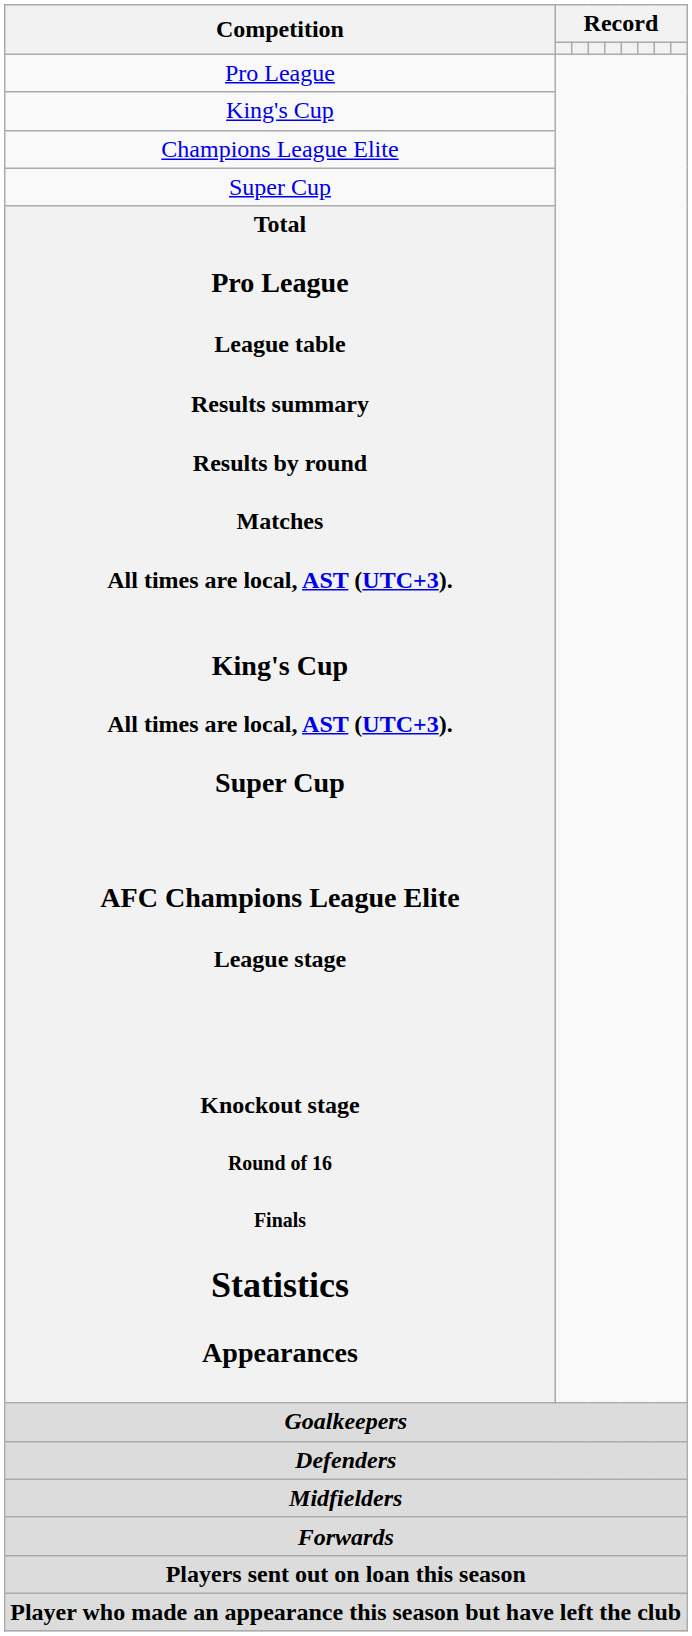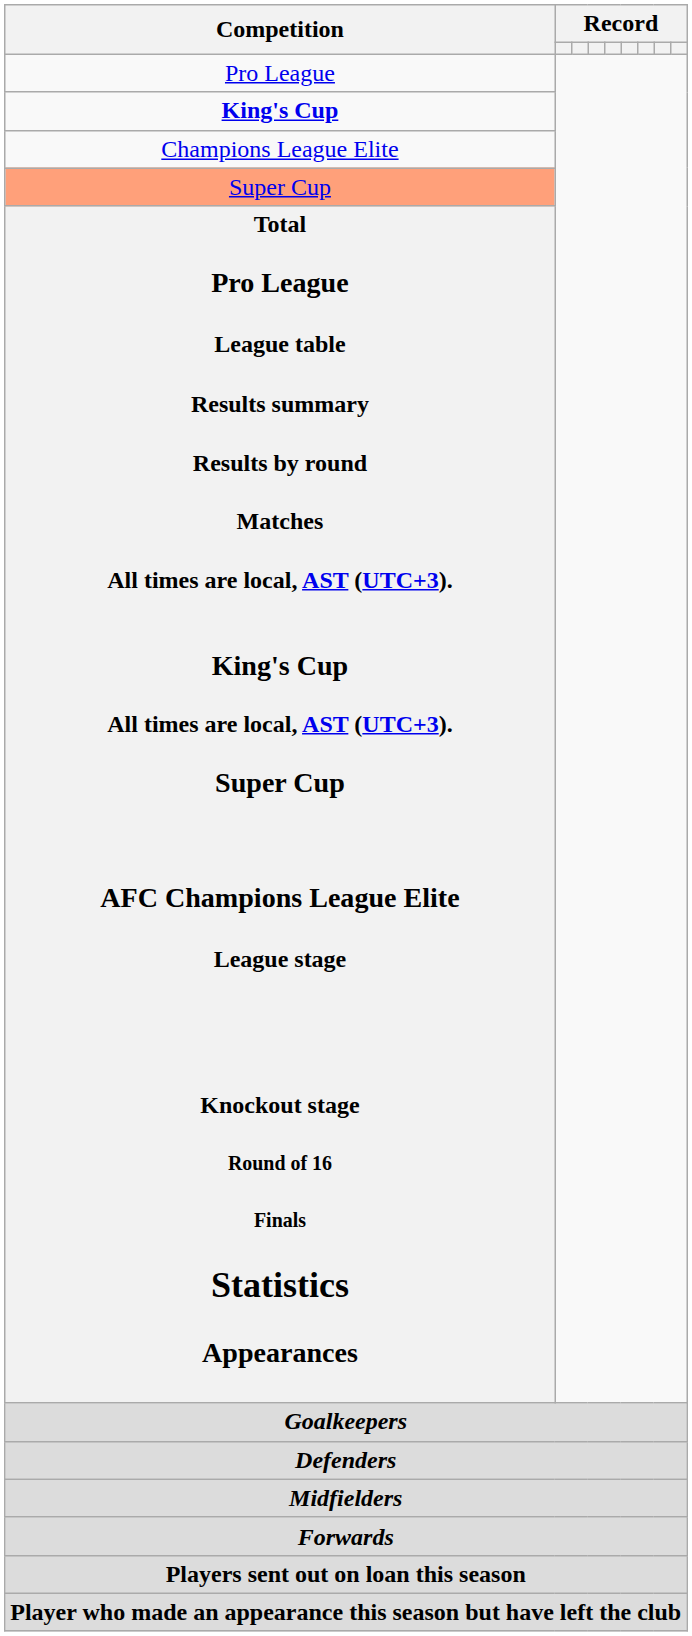(280, 110) normal -> (280, 110) bold
(280, 186) no background -> (280, 186) lightsalmon background
